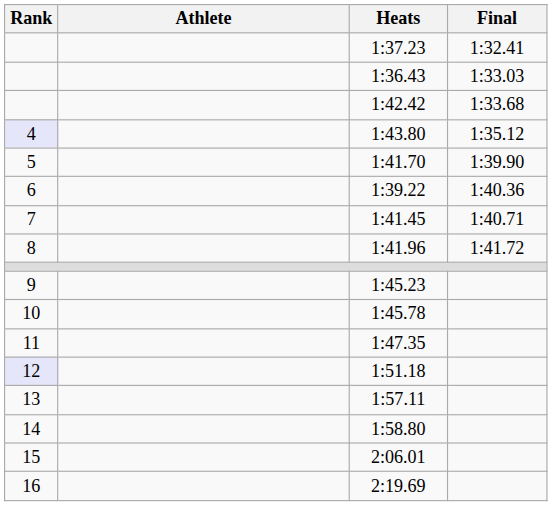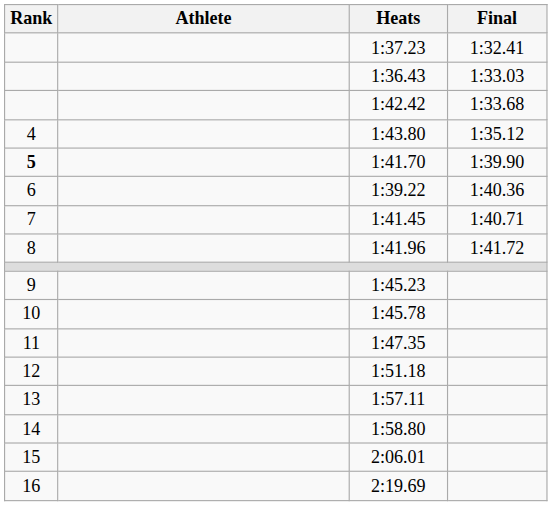(31, 133) lavender background -> (31, 133) no background
(31, 162) normal -> (31, 162) bold
(31, 371) lavender background -> (31, 371) no background
